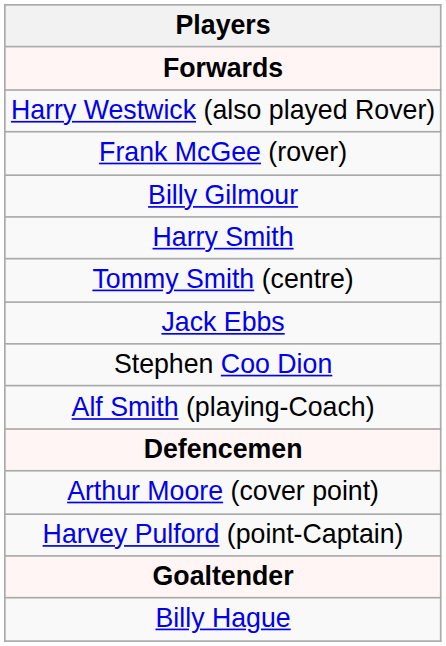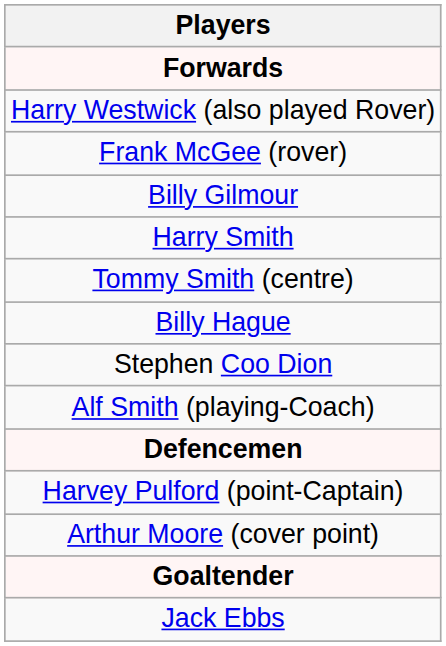(223, 322) Jack Ebbs -> (223, 322) Billy Hague
(223, 491) Arthur Moore (cover point) -> (223, 491) Harvey Pulford (point-Captain)
(223, 534) Harvey Pulford (point-Captain) -> (223, 534) Arthur Moore (cover point)
(223, 618) Billy Hague -> (223, 618) Jack Ebbs
